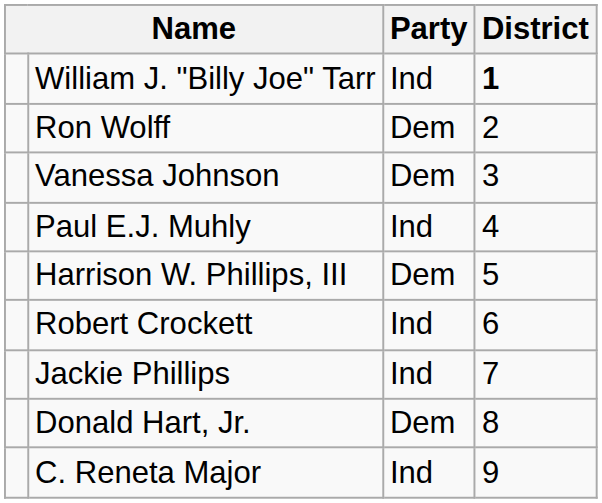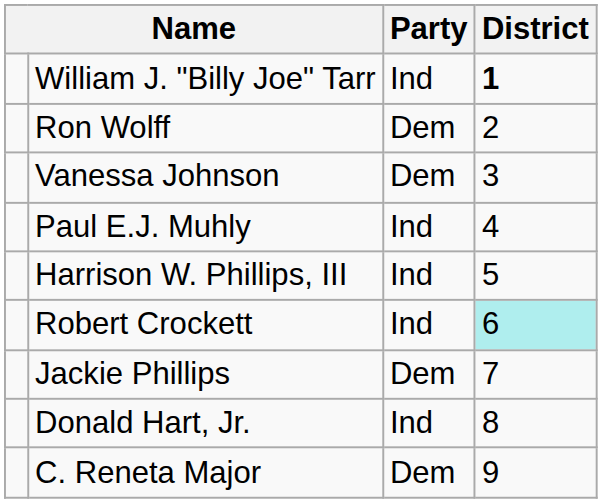(423, 275) Dem -> (411, 275) Ind
(491, 324) no background -> (491, 324) paleturquoise background
(411, 373) Ind -> (423, 373) Dem
(423, 422) Dem -> (411, 422) Ind
(411, 472) Ind -> (423, 472) Dem
